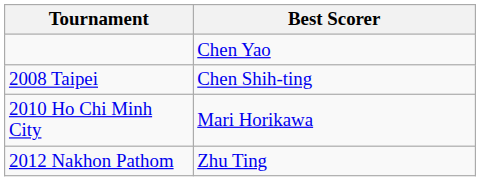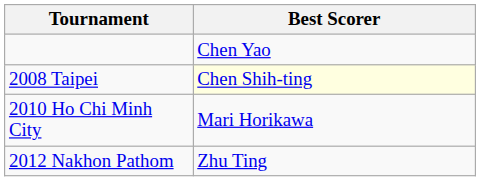(255, 79) no background -> (255, 79) lightyellow background
